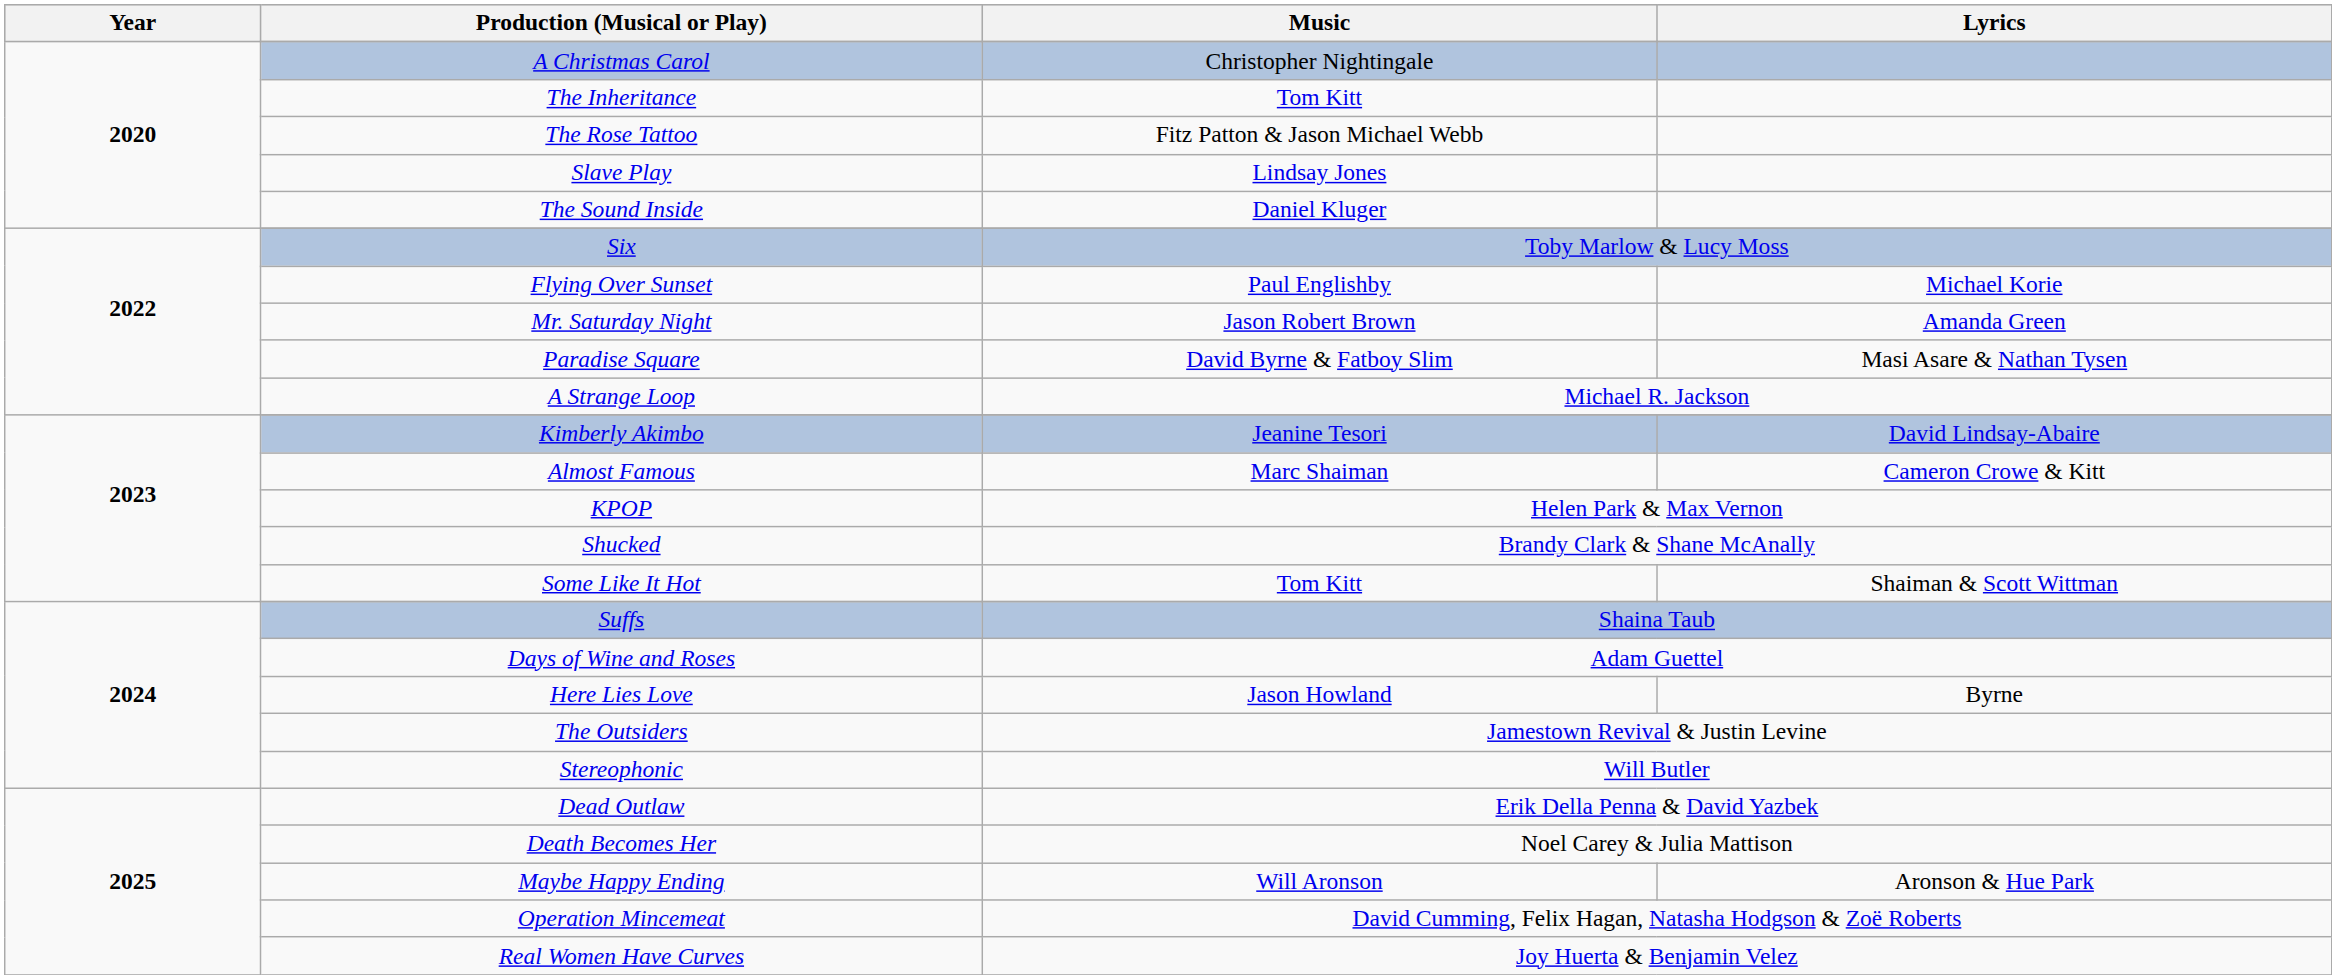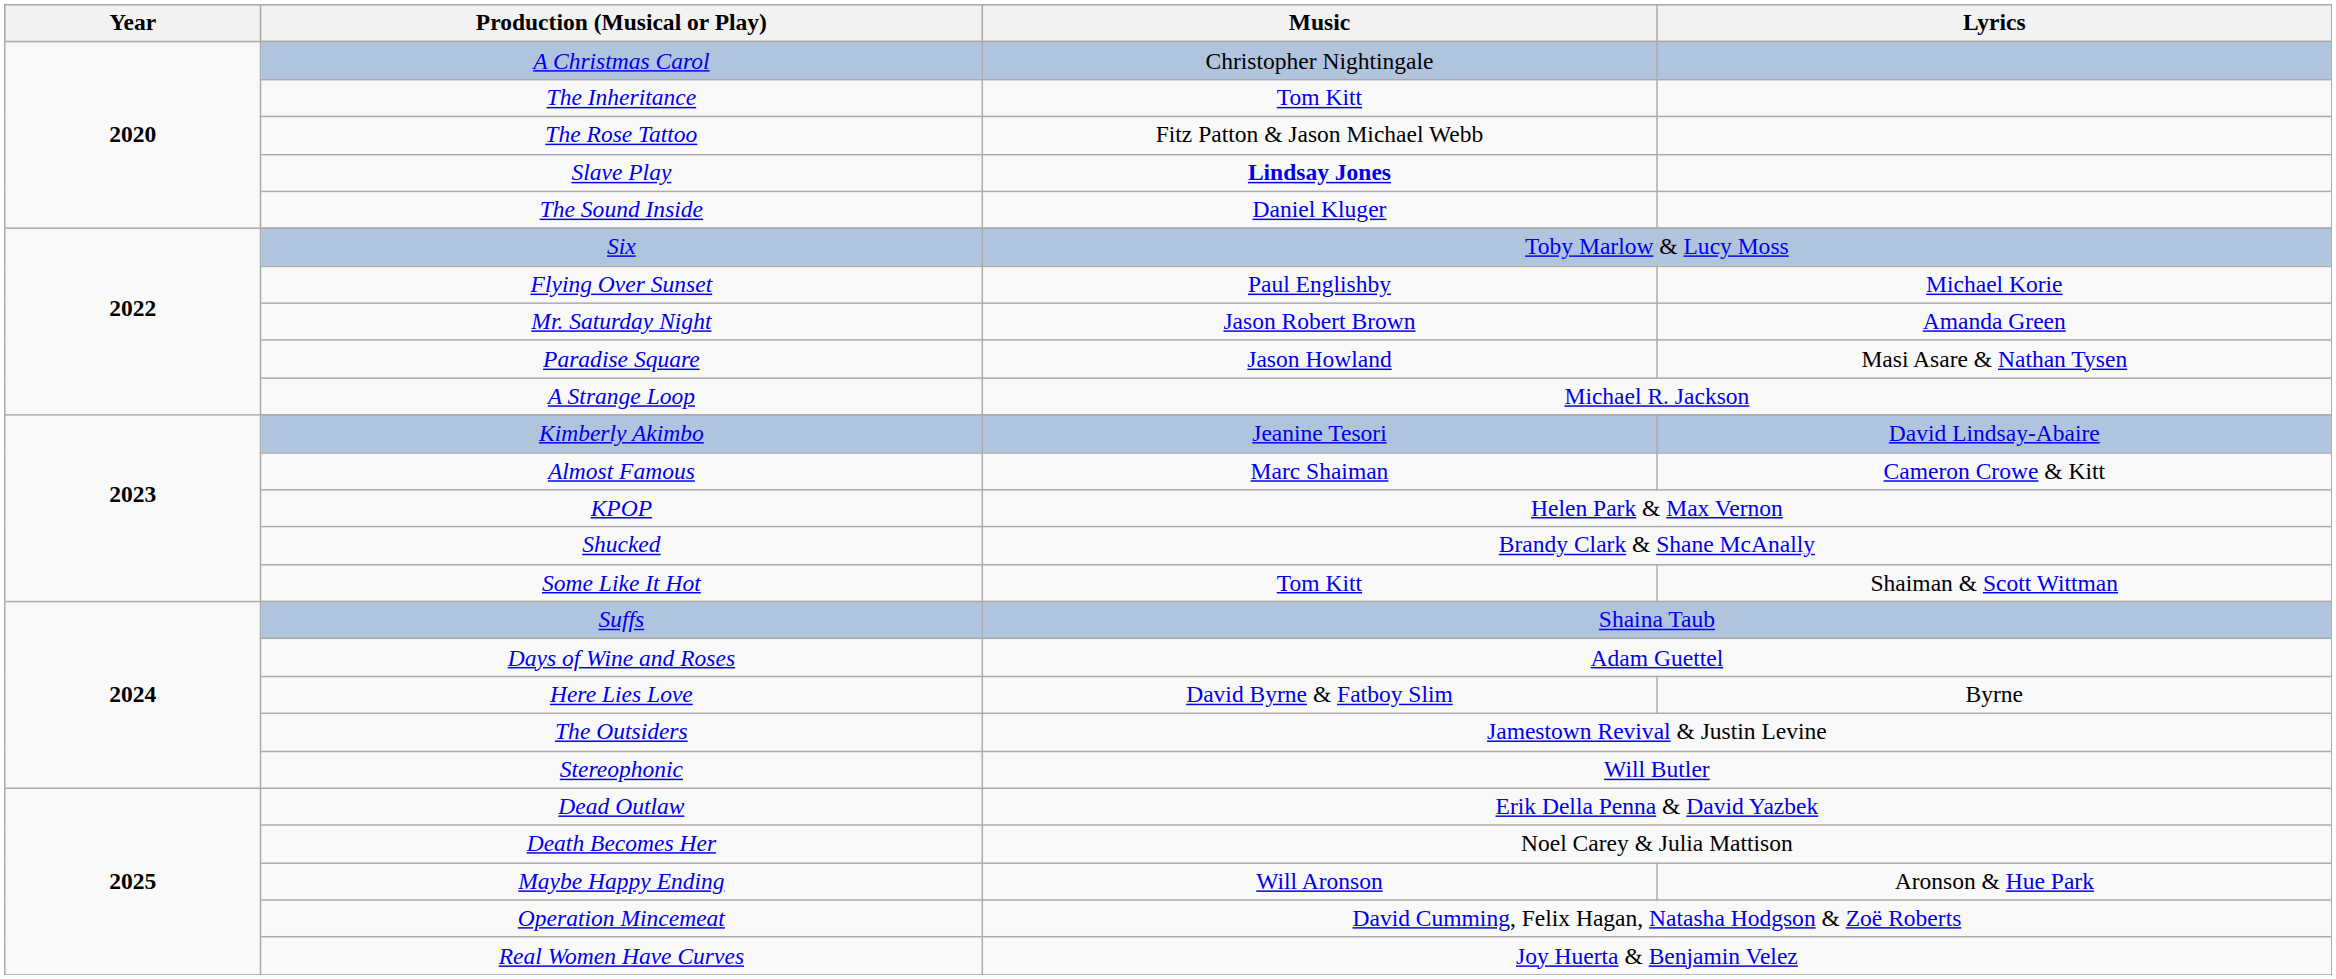(1319, 172) normal -> (1319, 172) bold
(1319, 358) David Byrne & Fatboy Slim -> (1319, 358) Jason Howland
(1319, 694) Jason Howland -> (1319, 694) David Byrne & Fatboy Slim
